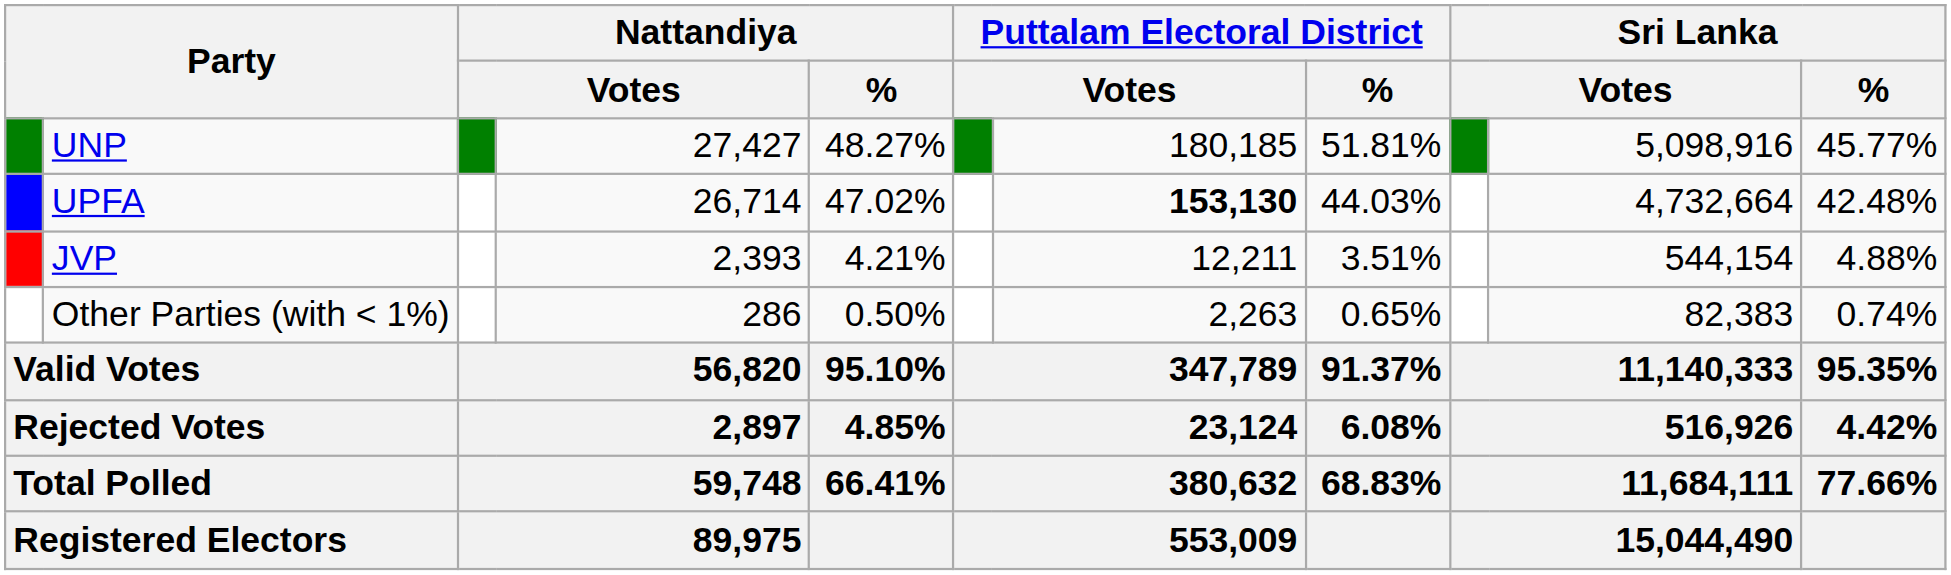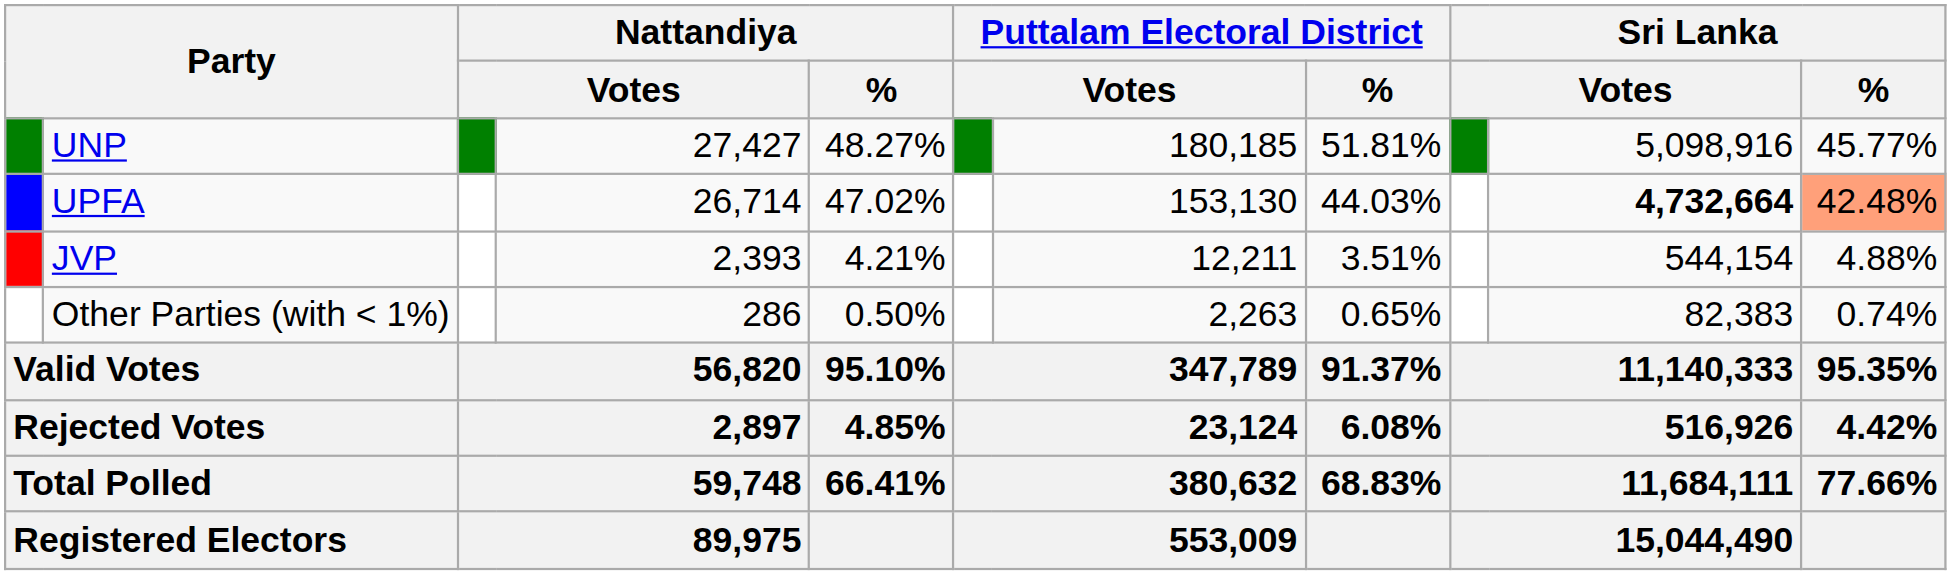(1233, 201) bold -> (1233, 201) normal
(1714, 201) normal -> (1714, 201) bold
(1877, 201) no background -> (1877, 201) lightsalmon background
